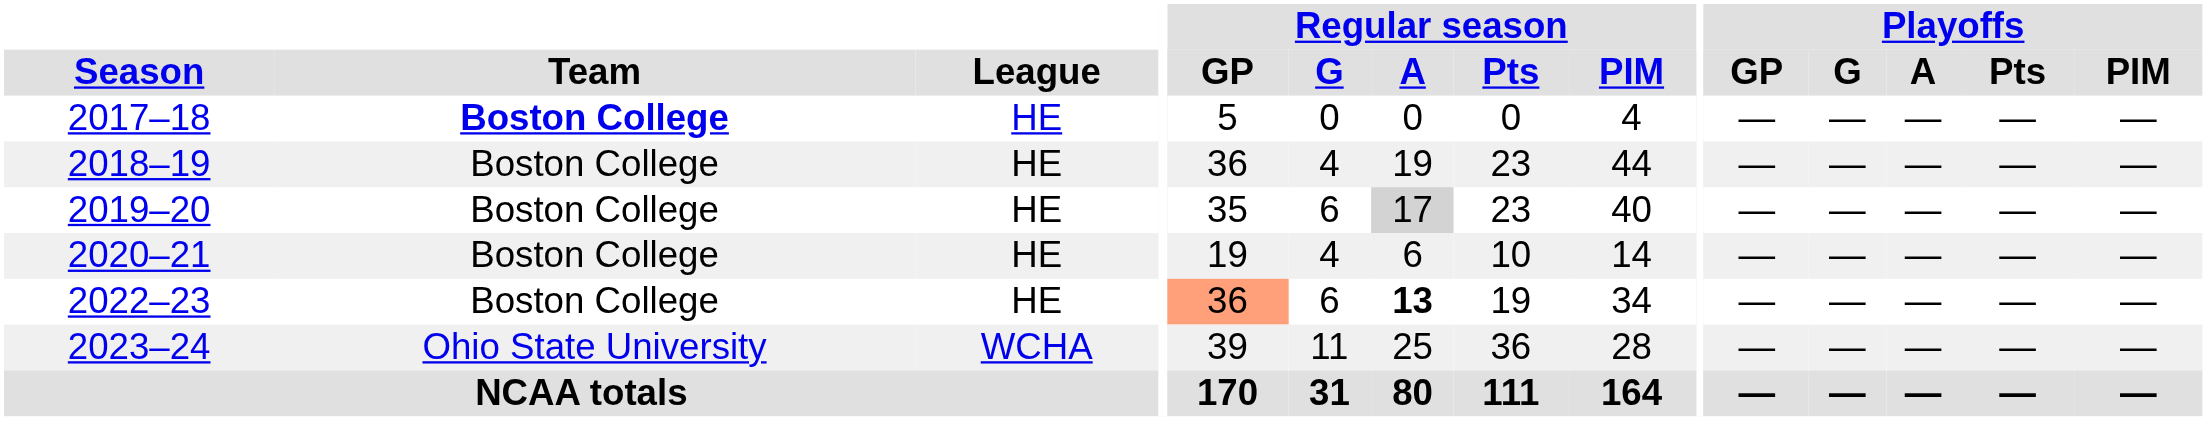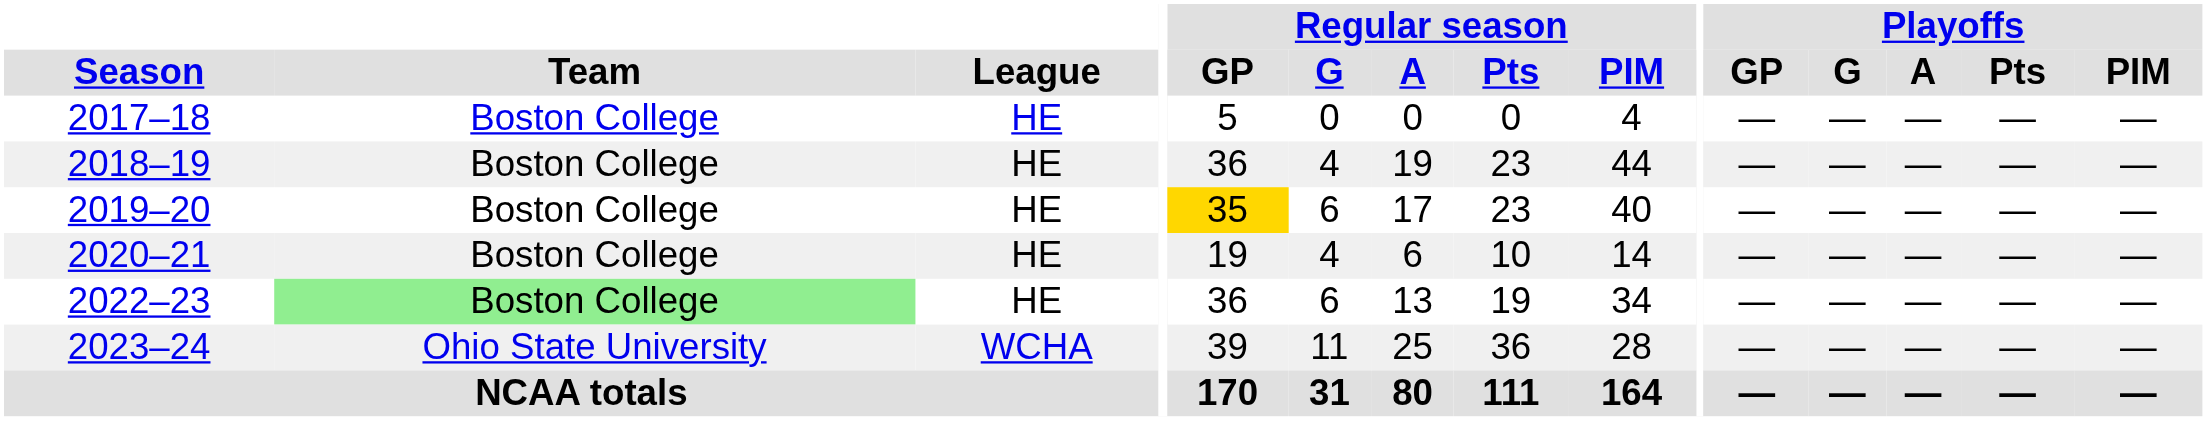(595, 117) bold -> (595, 117) normal
(1227, 209) no background -> (1227, 209) gold background
(1413, 209) lightgrey background -> (1413, 209) no background
(595, 301) no background -> (595, 301) lightgreen background
(1227, 301) lightsalmon background -> (1227, 301) no background
(1413, 301) bold -> (1413, 301) normal
